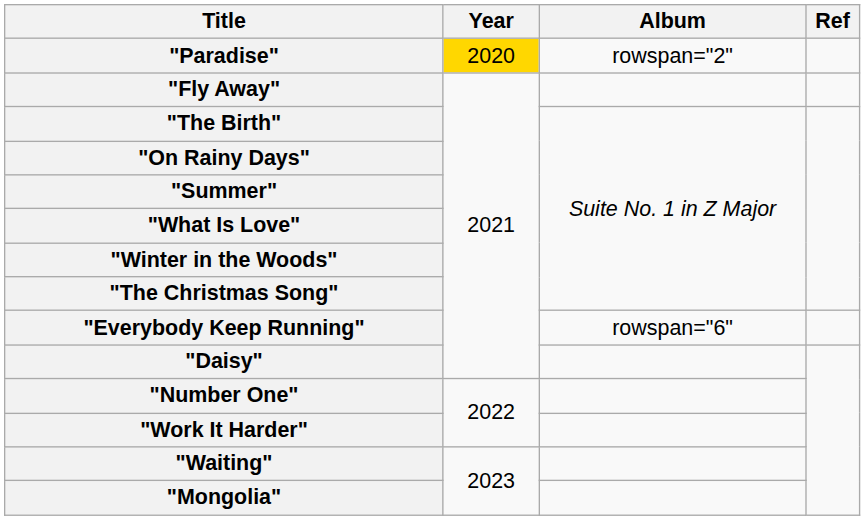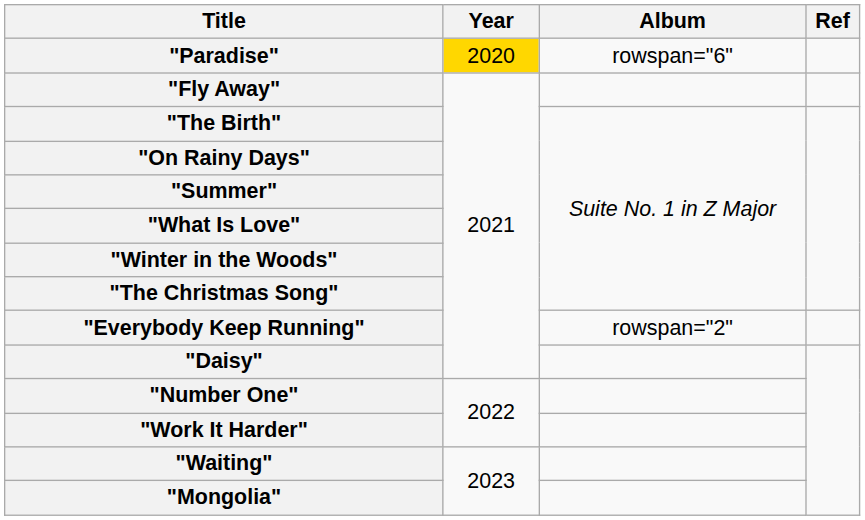(673, 55) rowspan="2" -> (673, 55) rowspan="6"
(673, 327) rowspan="6" -> (673, 327) rowspan="2"
